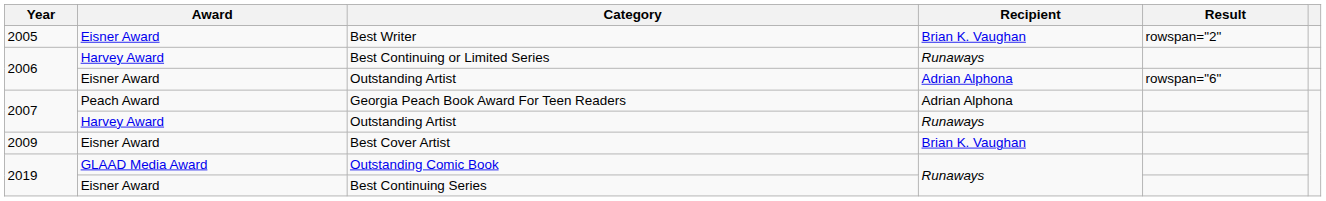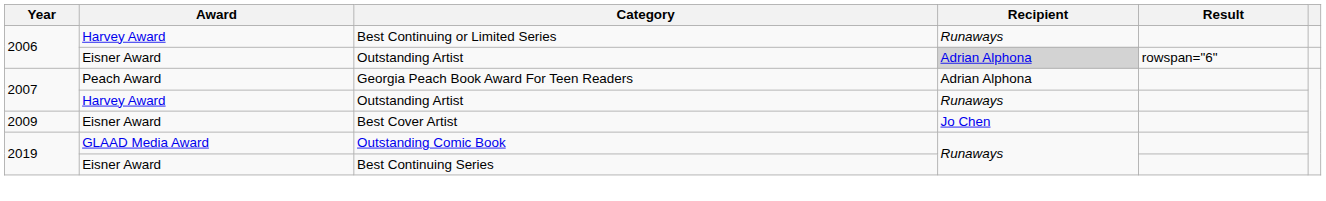- row: (22, 36)
(967, 79) no background -> (986, 57) lightgrey background
(974, 143) Brian K. Vaughan -> (965, 121) Jo Chen
